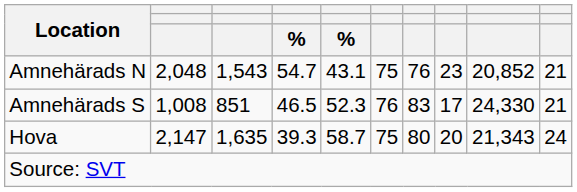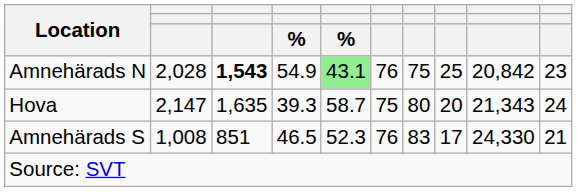(181, 72) 2,048 -> (181, 72) 2,028
(242, 72) normal -> (242, 72) bold
(297, 72) 54.7 -> (297, 72) 54.9
(346, 72) no background -> (346, 72) lightgreen background
(387, 72) 75 -> (387, 72) 76
(419, 72) 76 -> (419, 72) 75
(451, 72) 23 -> (451, 72) 25
(503, 72) 20,852 -> (503, 72) 20,842
(556, 72) 21 -> (556, 72) 23
rows swapped: (77, 104) <-> (33, 137)
